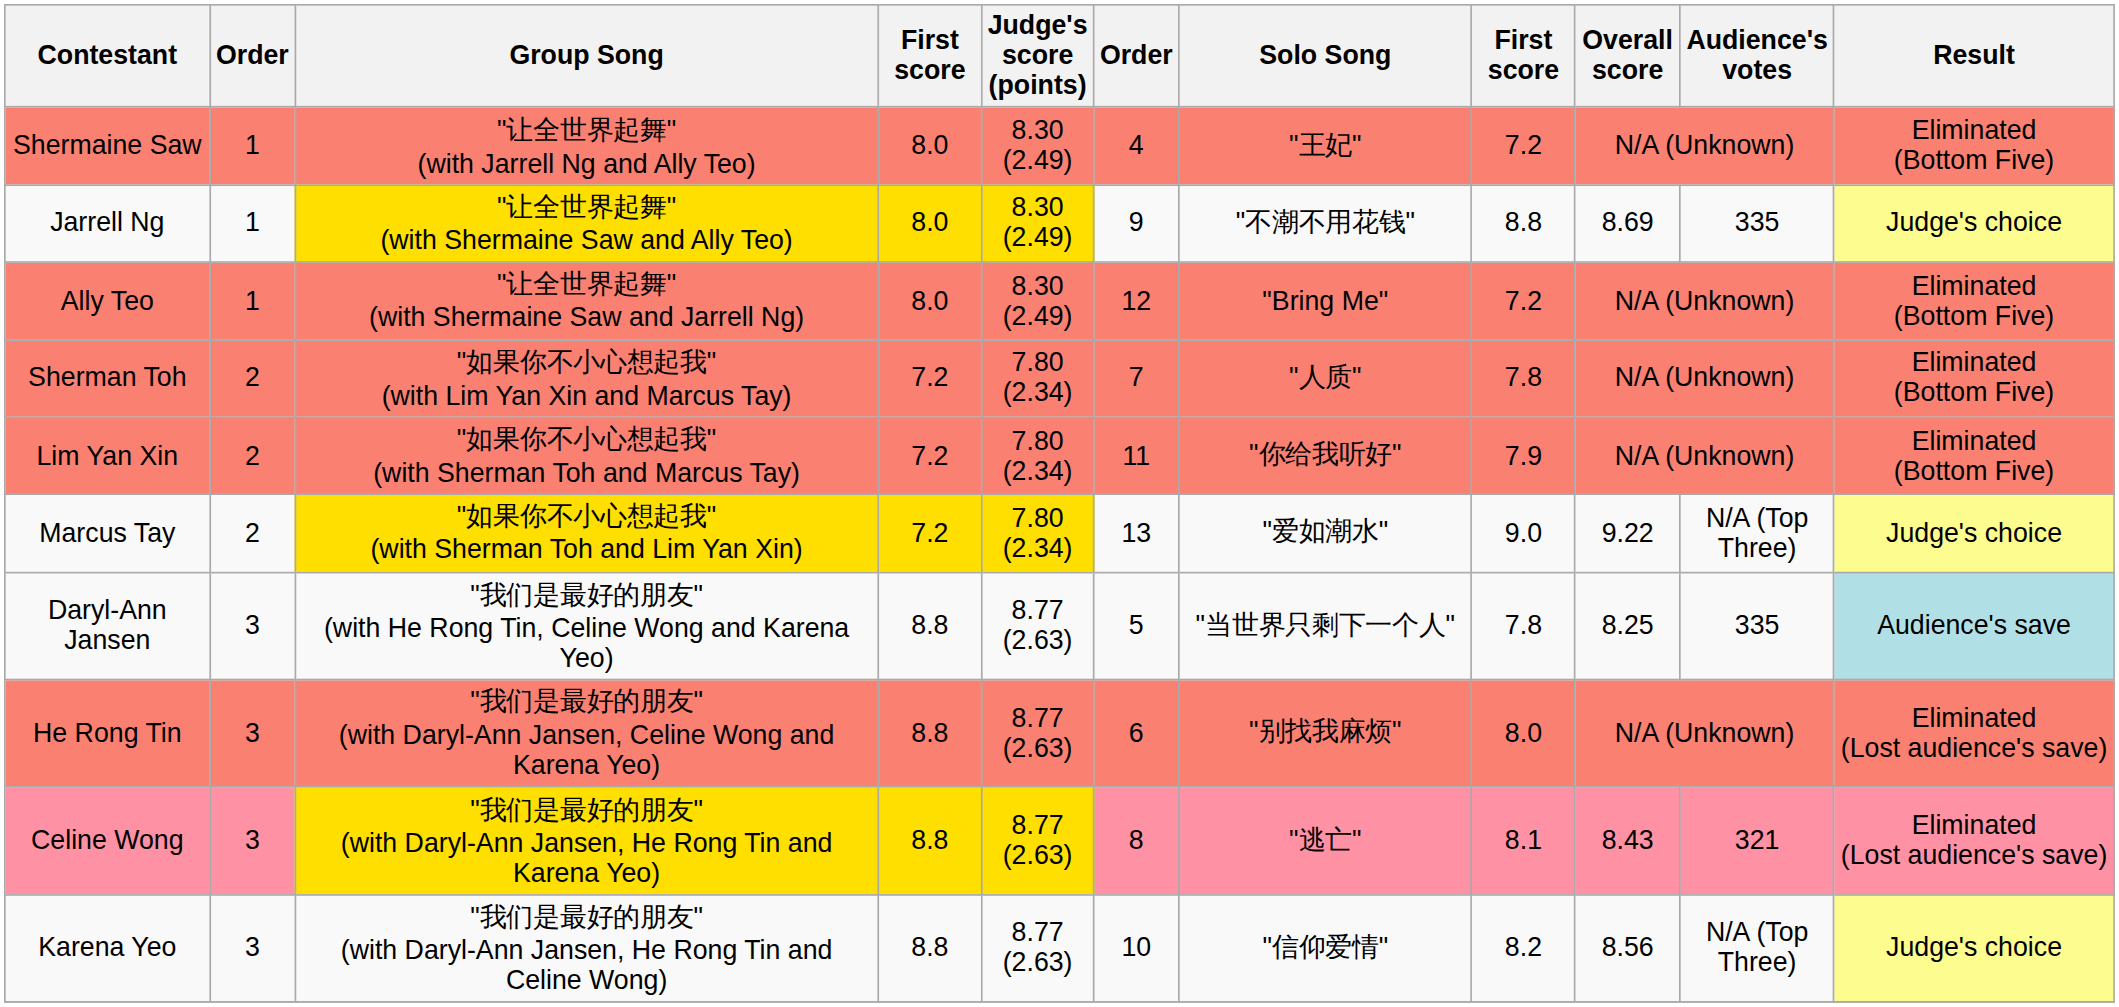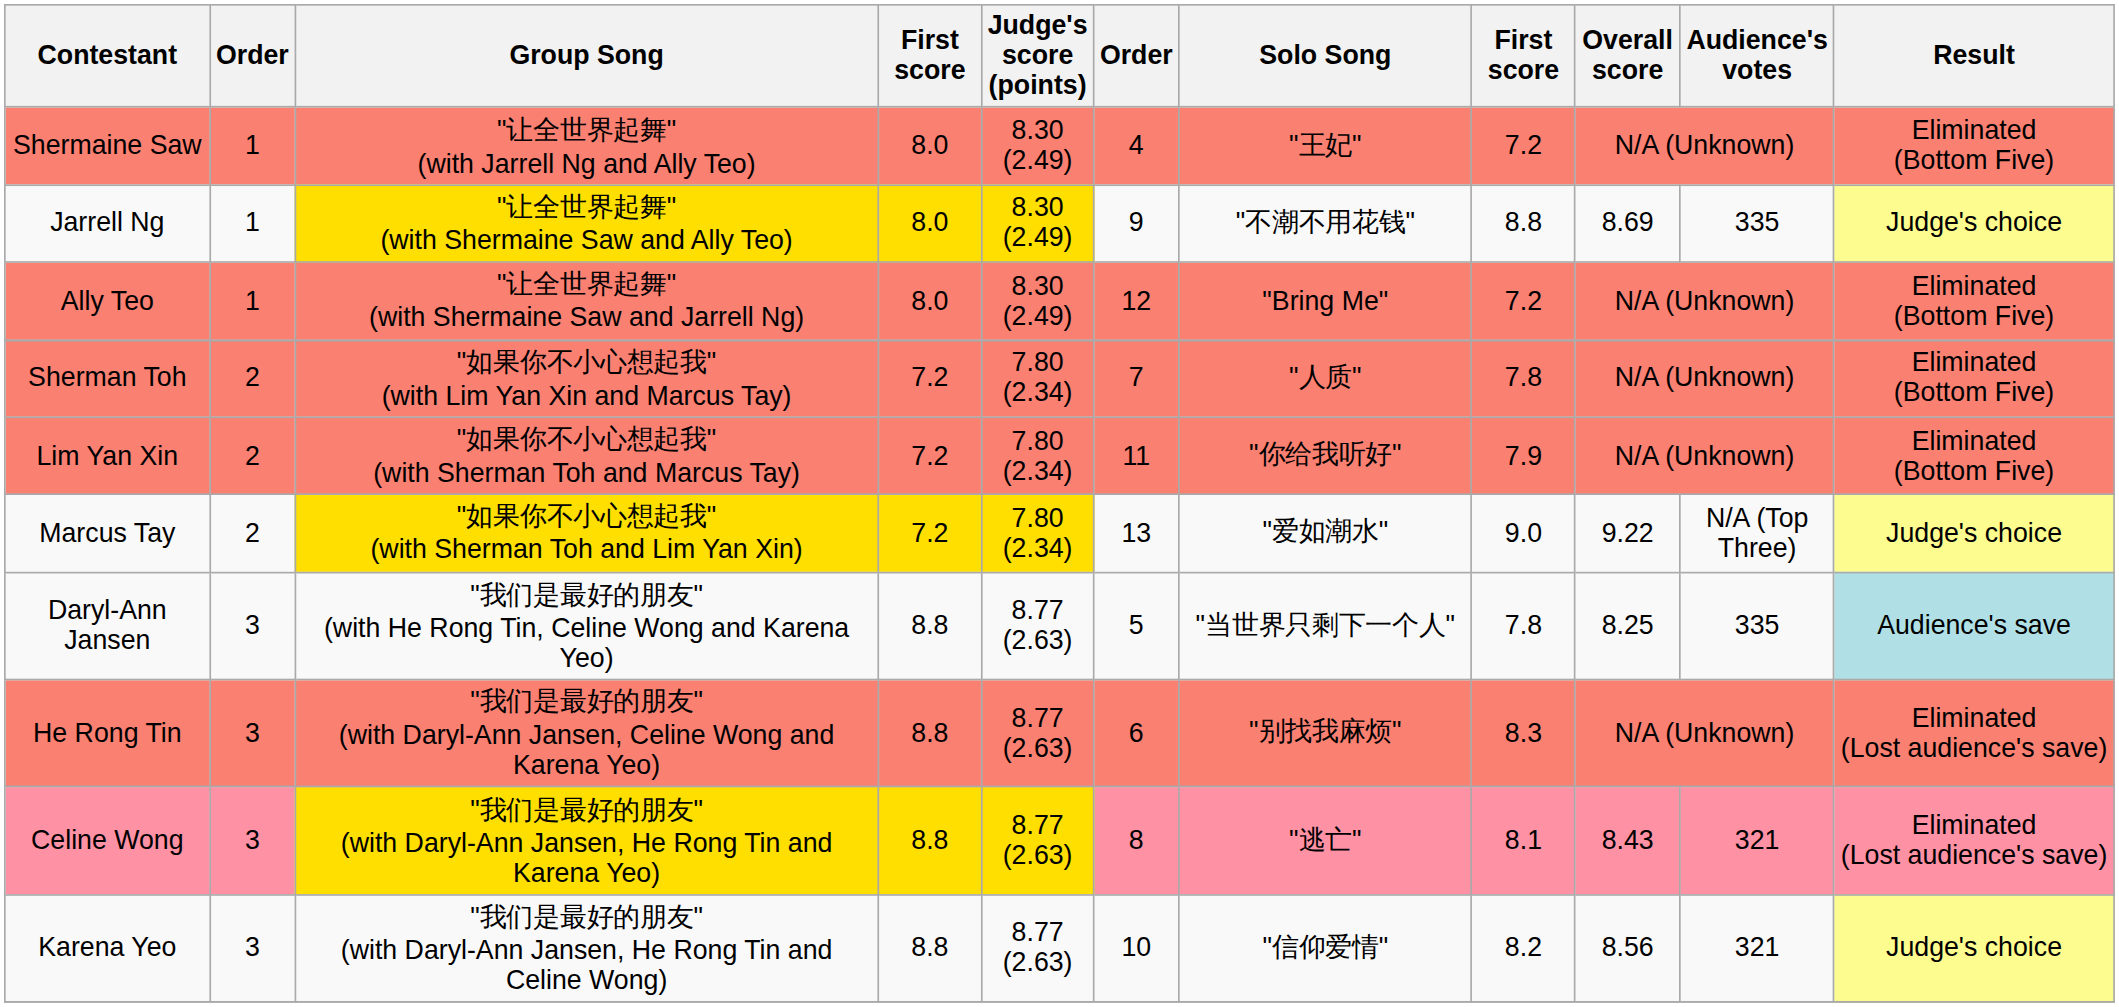(1523, 732) 8.0 -> (1523, 732) 8.3
(1757, 947) N/A (Top Three) -> (1757, 947) 321
